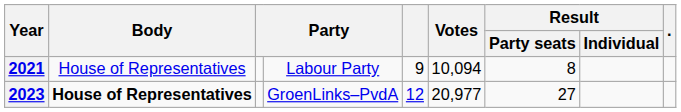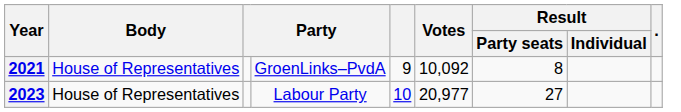(333, 69) Labour Party -> (320, 69) GroenLinks–PvdA
(456, 69) 10,094 -> (444, 69) 10,092
(152, 95) bold -> (146, 95) normal
(333, 95) GroenLinks–PvdA -> (320, 95) Labour Party
(415, 95) 12 -> (402, 95) 10
